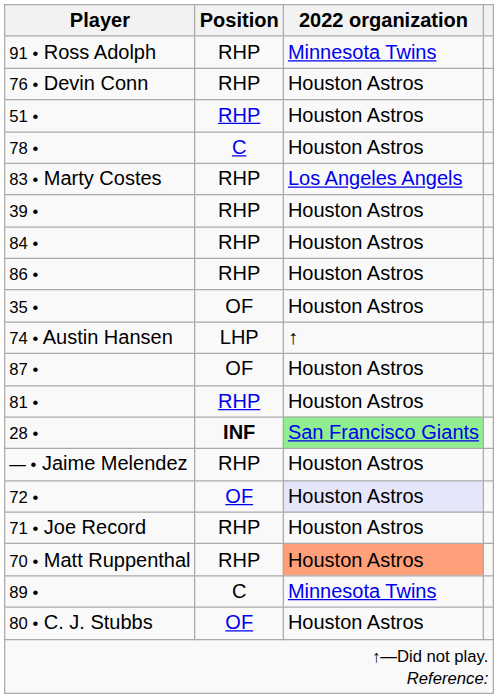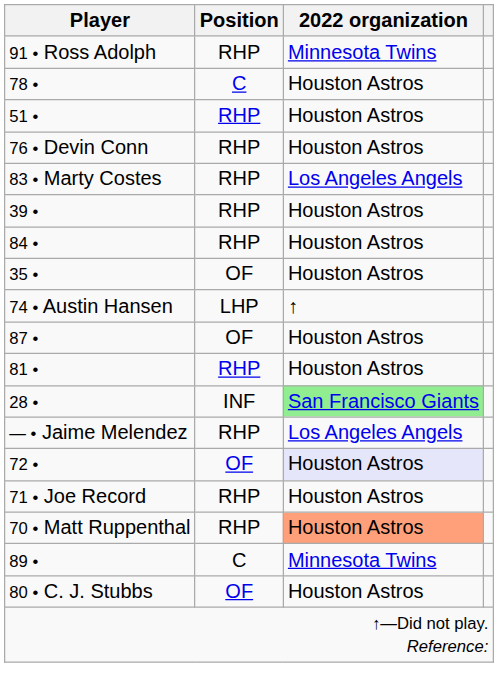rows swapped: (24, 148) <-> (79, 83)
- row: (24, 275)
(239, 432) bold -> (239, 400) normal
(356, 464) Houston Astros -> (375, 432) Los Angeles Angels
